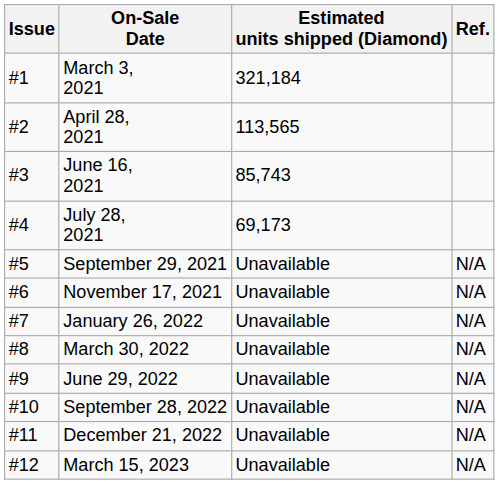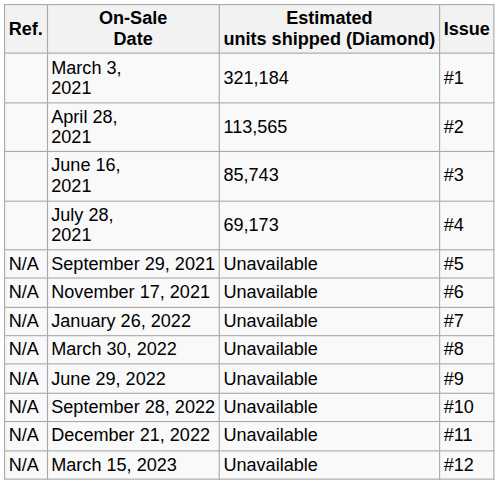columns swapped: (32, 29) <-> (473, 29)
